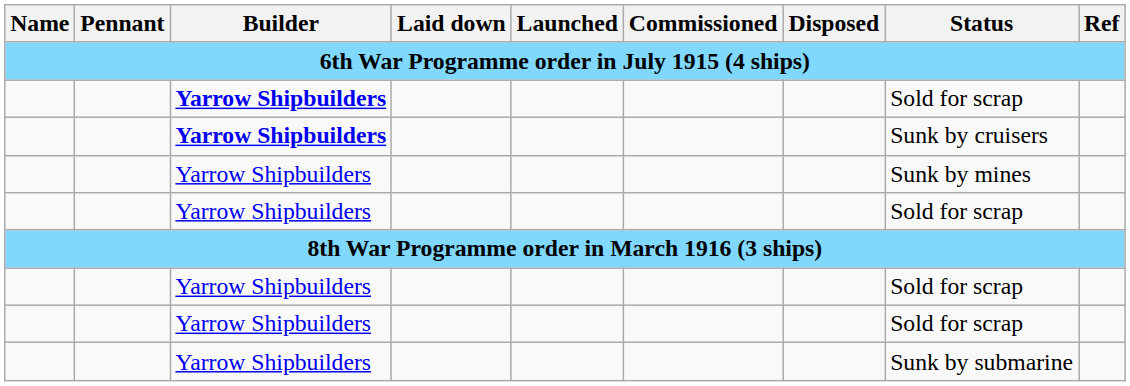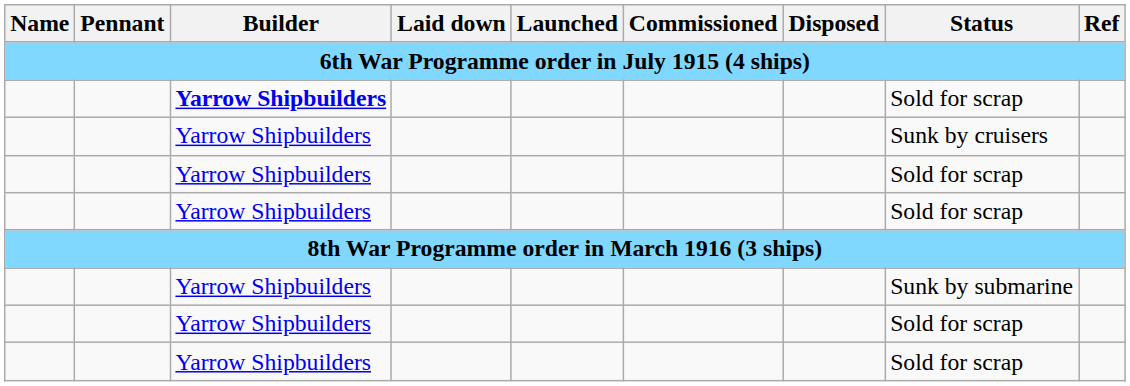(281, 135) bold -> (273, 135) normal
(961, 173) Sunk by mines -> (957, 173) Sold for scrap
(957, 286) Sold for scrap -> (982, 286) Sunk by submarine
(982, 361) Sunk by submarine -> (957, 361) Sold for scrap
